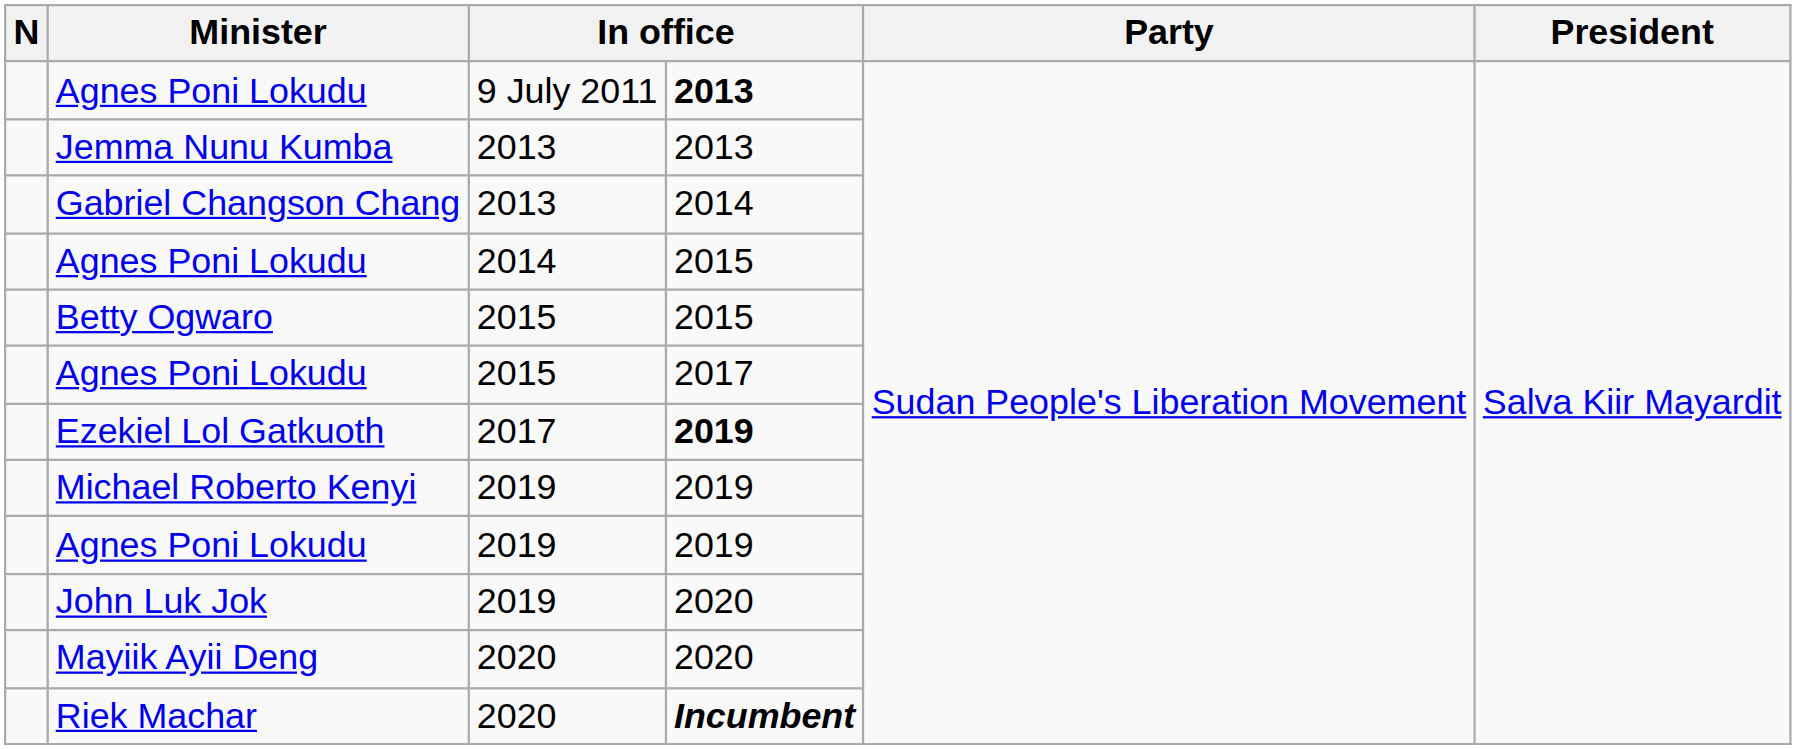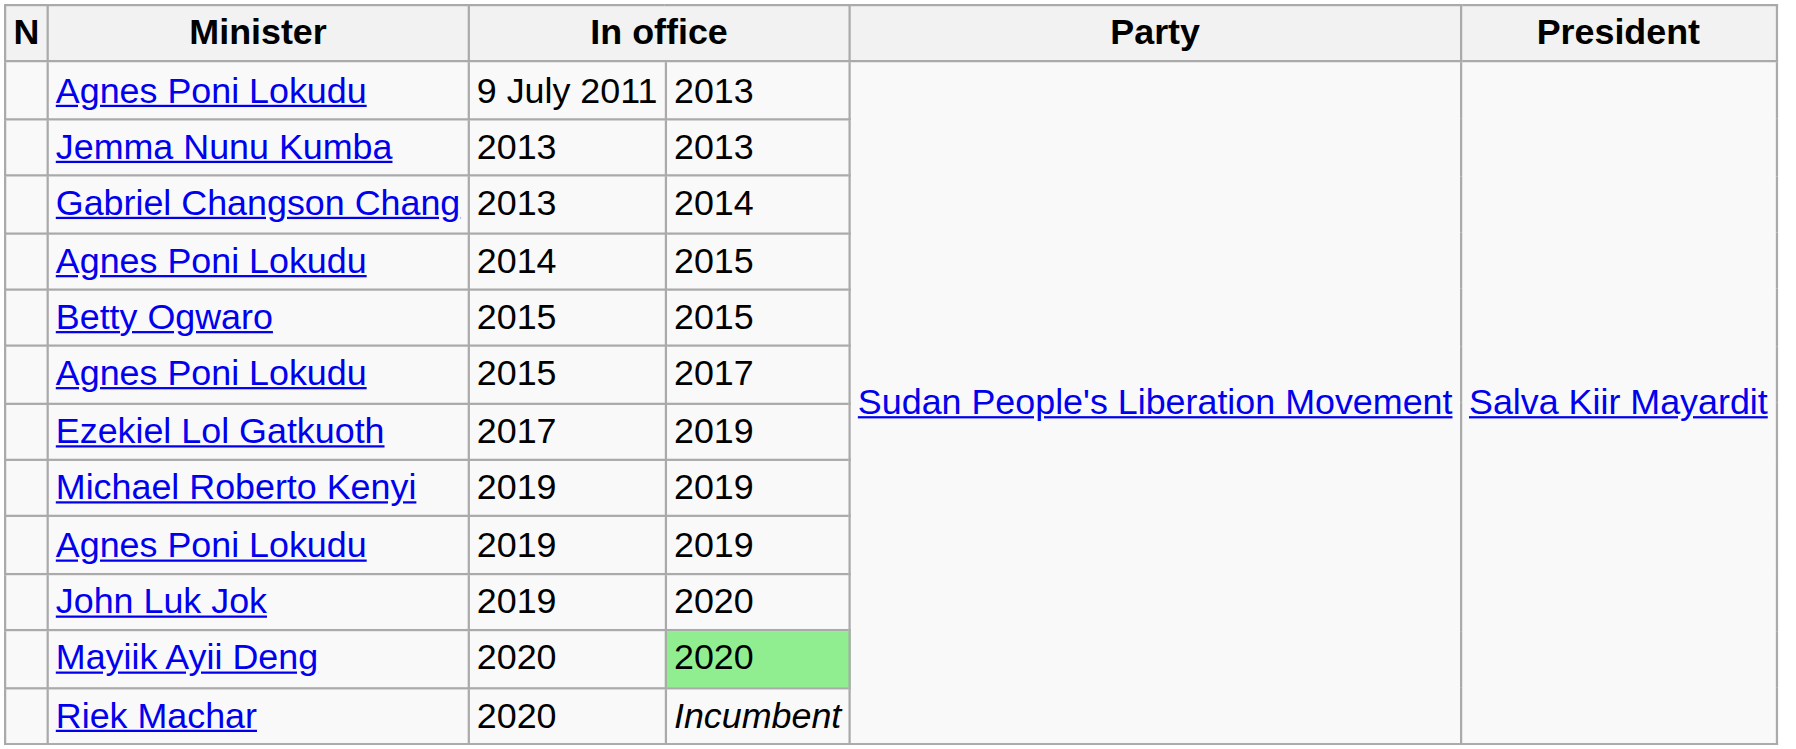(714, 89) bold -> (714, 89) normal
(714, 430) bold -> (714, 430) normal
(714, 658) no background -> (714, 658) lightgreen background
(765, 715) bold -> (758, 715) normal
